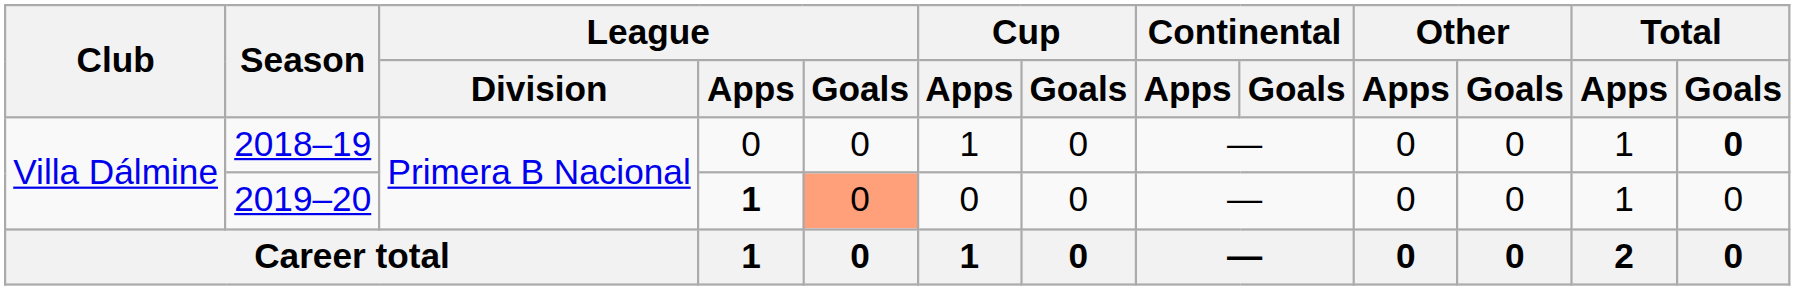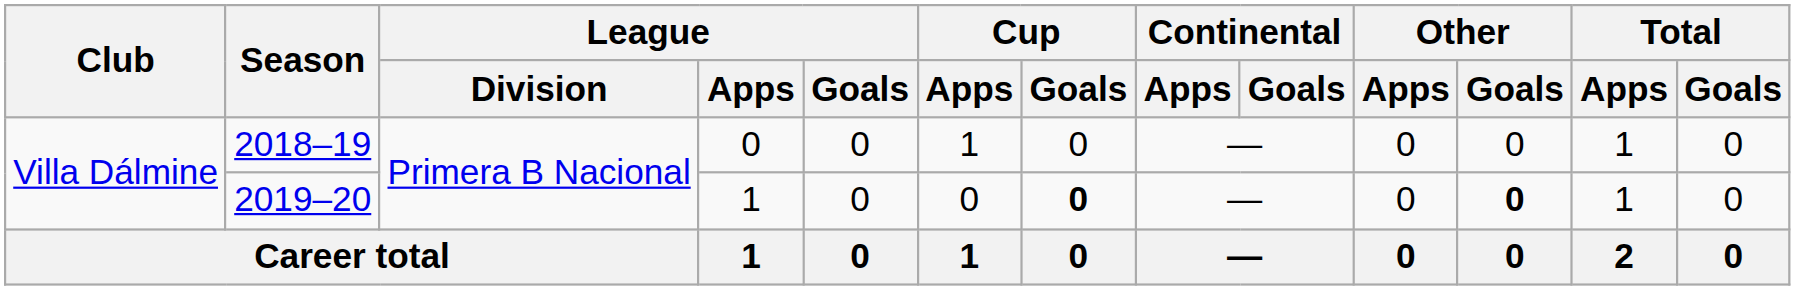(1733, 144) bold -> (1733, 144) normal
(751, 199) bold -> (751, 199) normal
(860, 199) lightsalmon background -> (860, 199) no background
(1078, 199) normal -> (1078, 199) bold
(1515, 199) normal -> (1515, 199) bold
